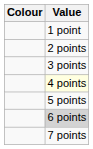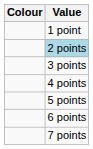(67, 48) no background -> (67, 48) lightblue background
(67, 83) lightyellow background -> (67, 83) no background
(67, 118) lightgrey background -> (67, 118) no background
